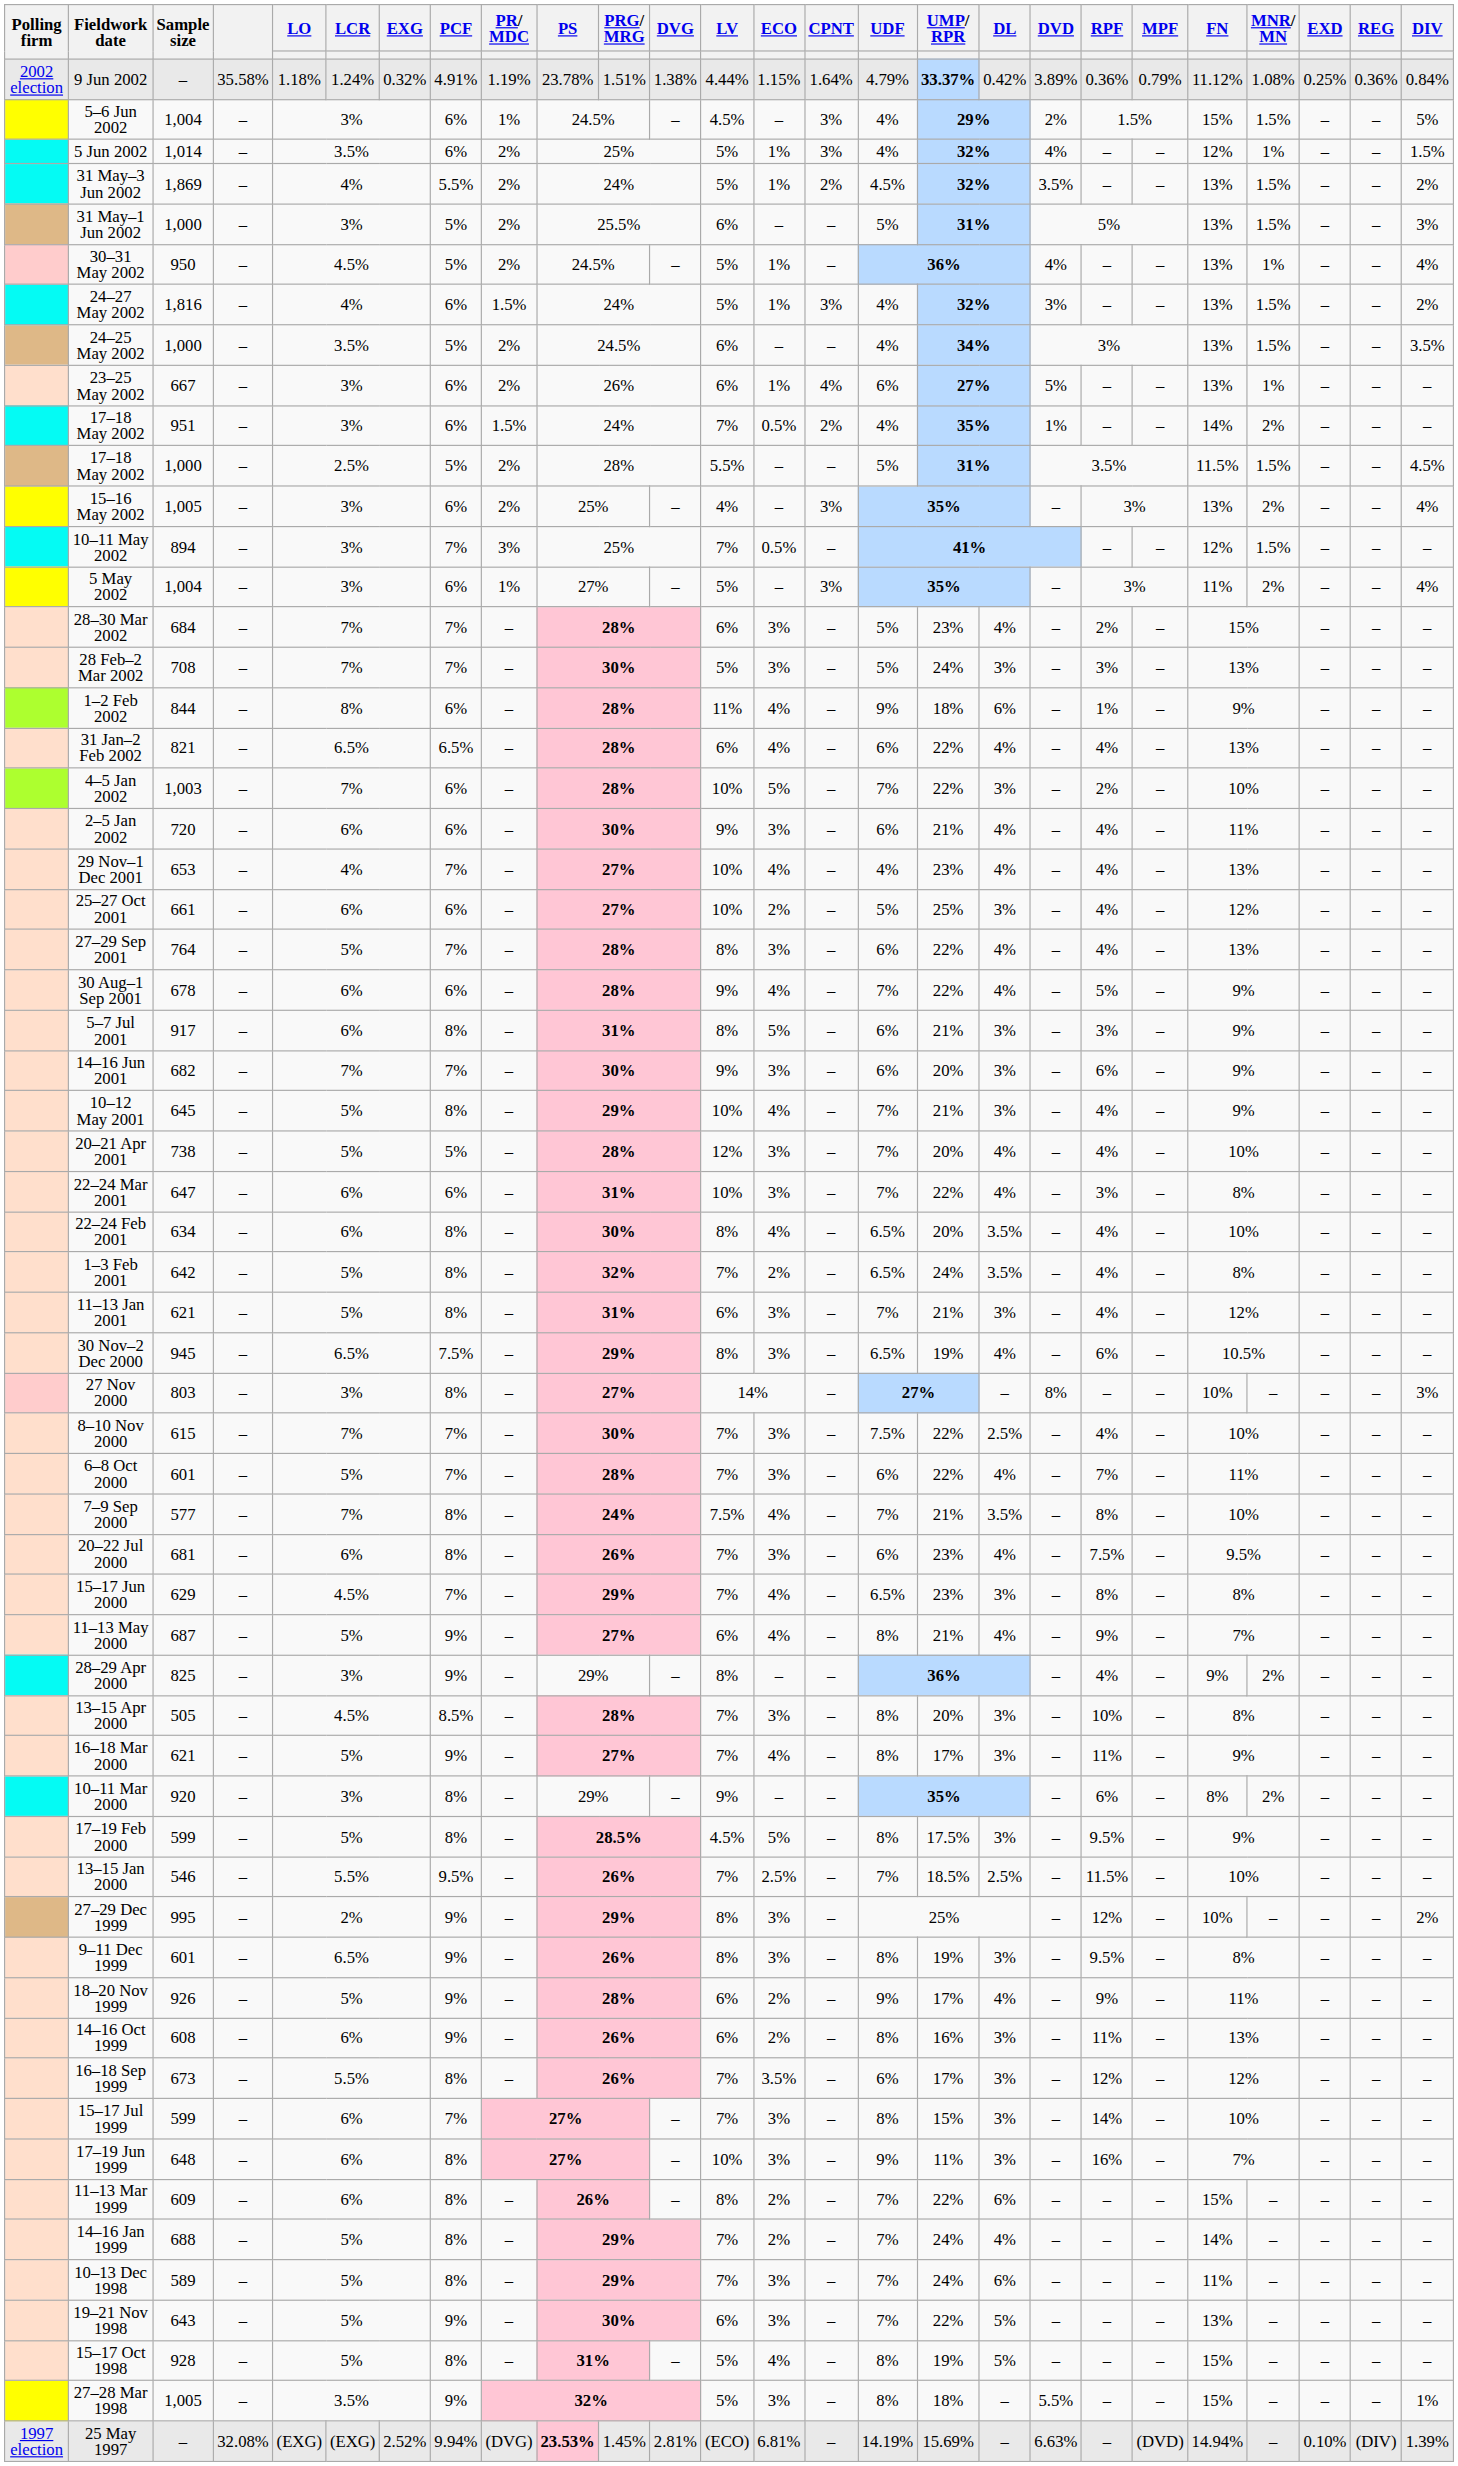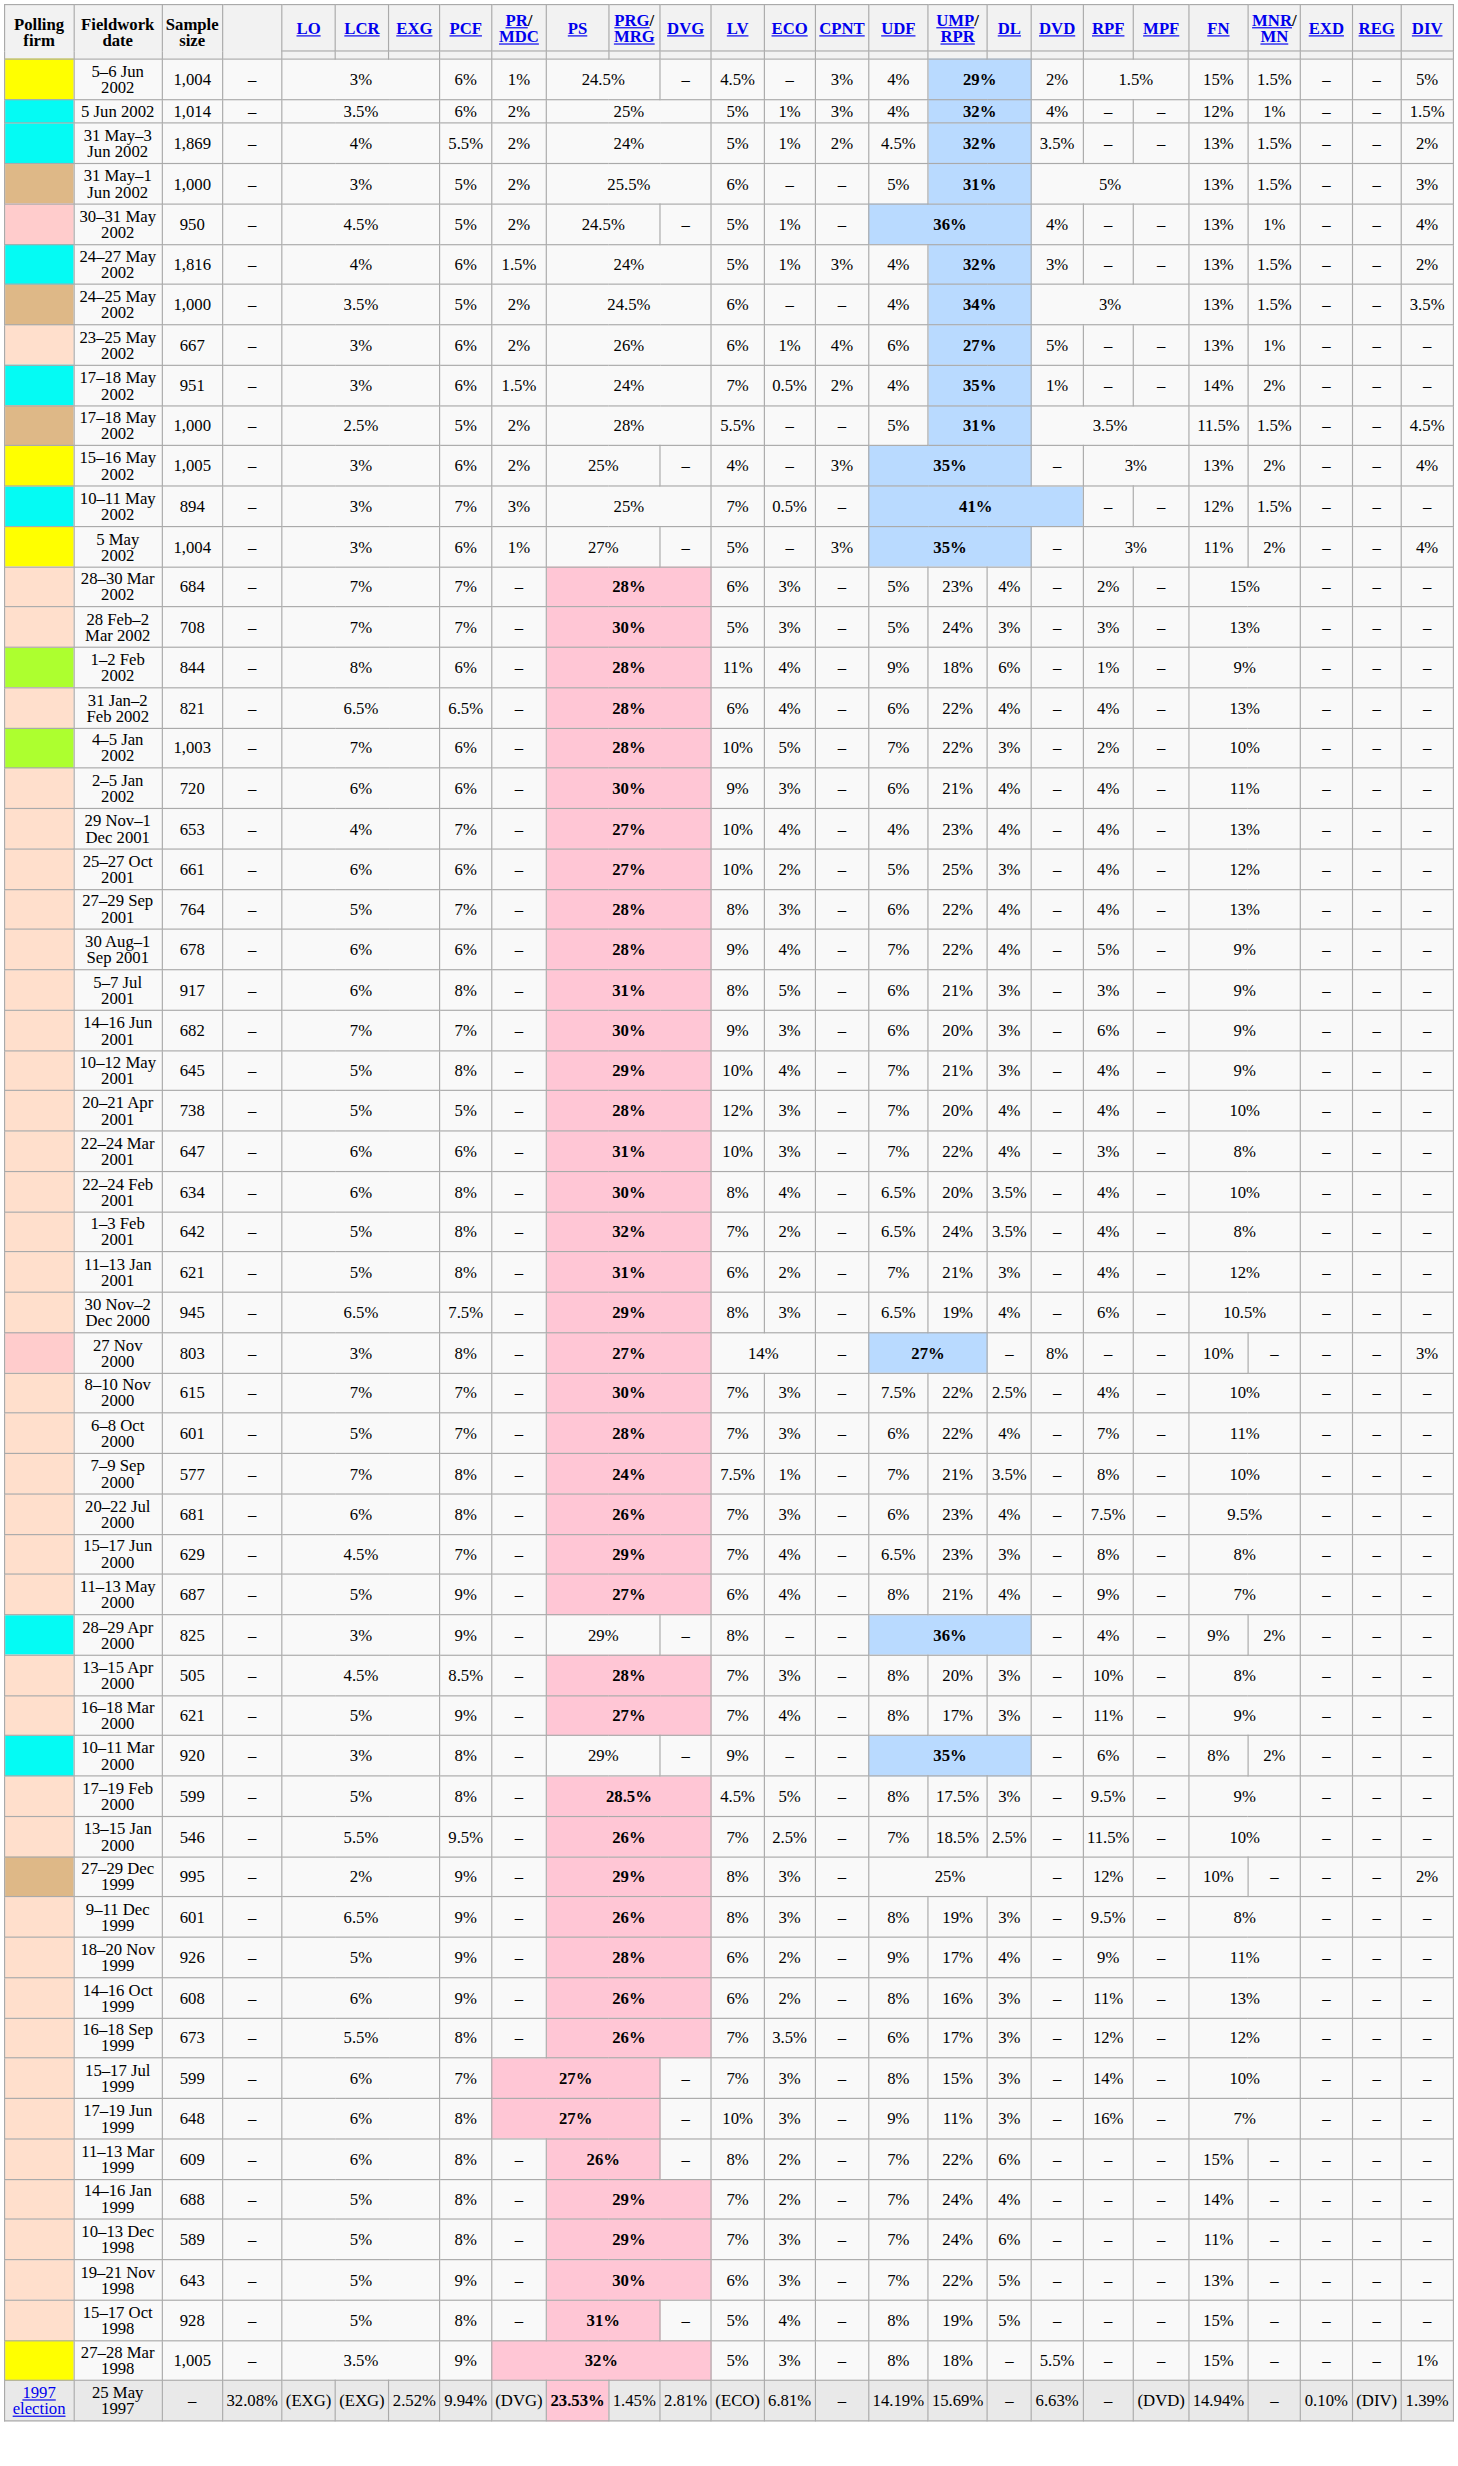- row: (111, 79)
(779, 1313) 3% -> (790, 1272) 2%
(779, 1514) 4% -> (790, 1474) 1%
